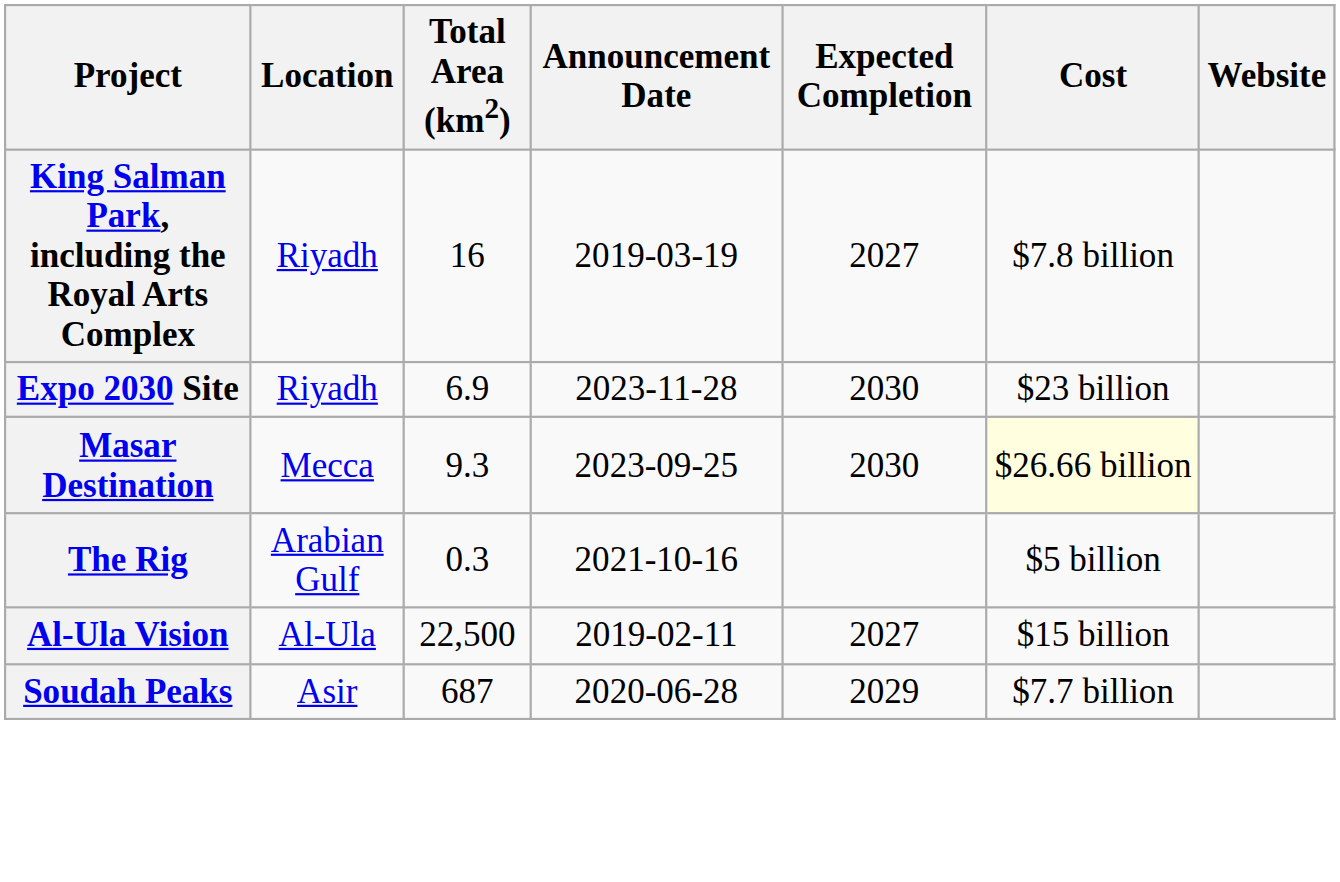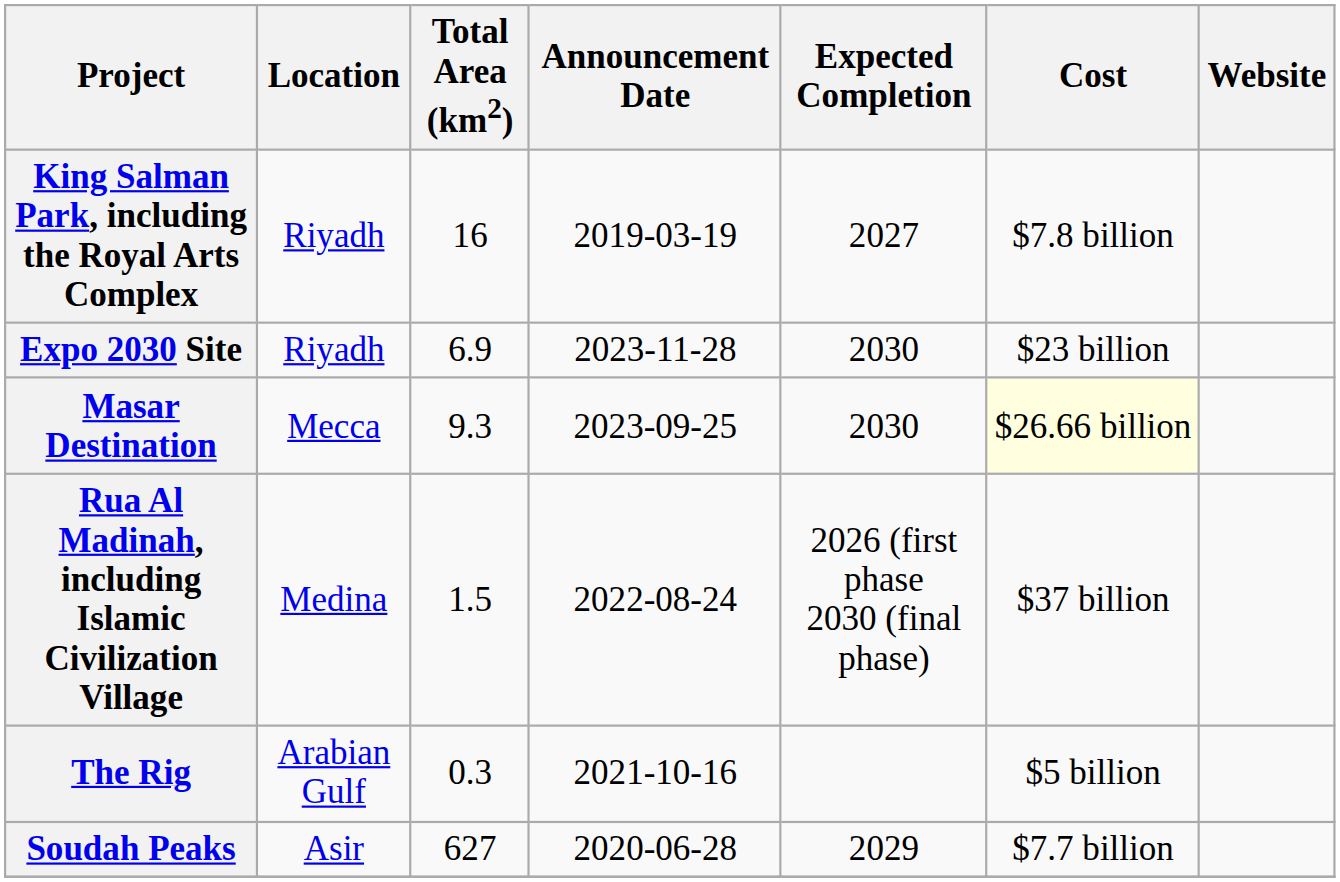+ row: (131, 599)
- row: (128, 634)
(467, 690) 687 -> (470, 848) 627
